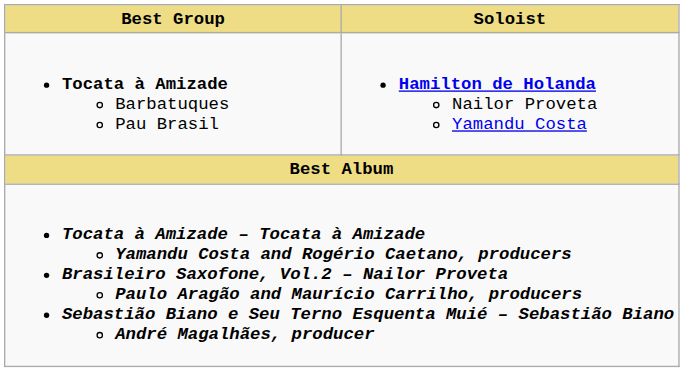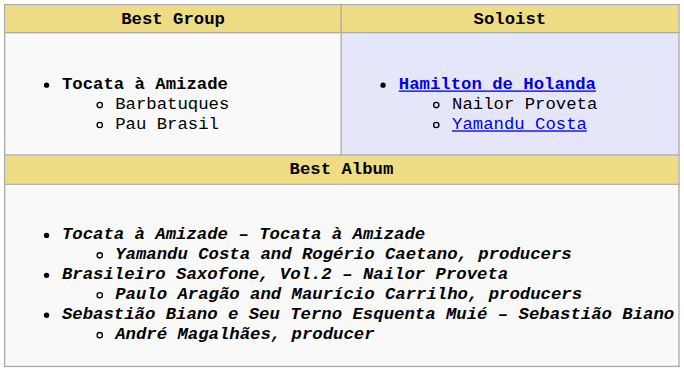(510, 104) no background -> (510, 104) lavender background
